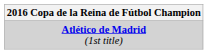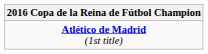(104, 35) lightgrey background -> (104, 35) no background
